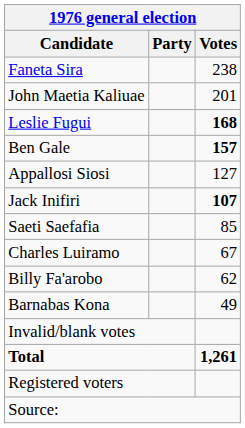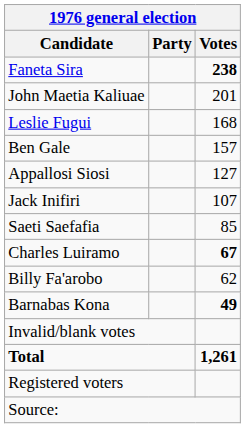(225, 69) normal -> (225, 69) bold
(225, 122) bold -> (225, 122) normal
(225, 148) bold -> (225, 148) normal
(225, 200) bold -> (225, 200) normal
(229, 252) normal -> (229, 252) bold
(229, 305) normal -> (229, 305) bold
